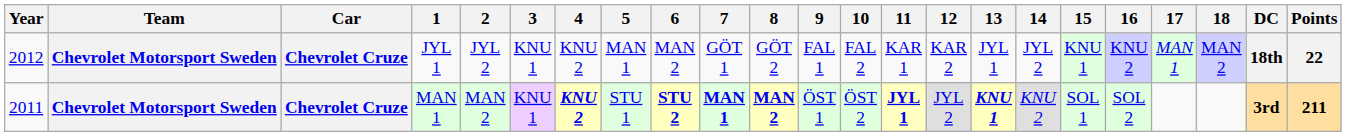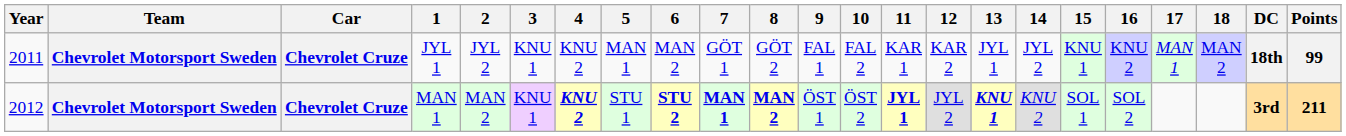(26, 57) 2012 -> (26, 57) 2011
(1314, 57) 22 -> (1314, 57) 99
(26, 106) 2011 -> (26, 106) 2012
